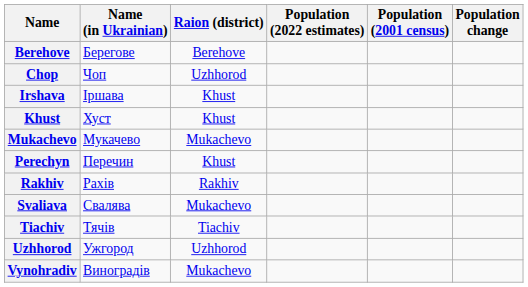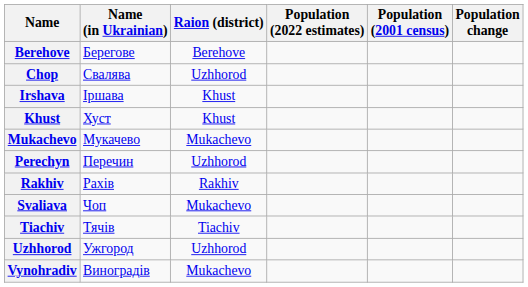(95, 74) Чоп -> (107, 74) Свалява
(219, 161) Khust -> (219, 161) Uzhhorod
(107, 205) Свалява -> (95, 205) Чоп
